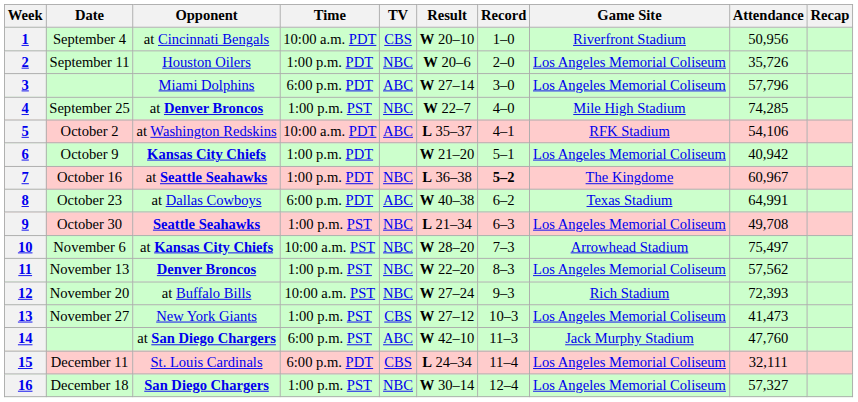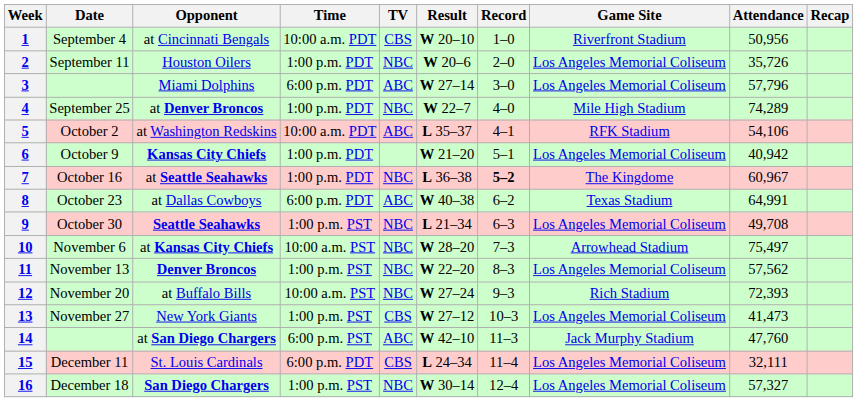(330, 108) 1:00 p.m. PST -> (330, 108) 1:00 p.m. PDT
(768, 108) 74,285 -> (768, 108) 74,289
